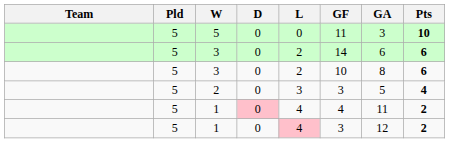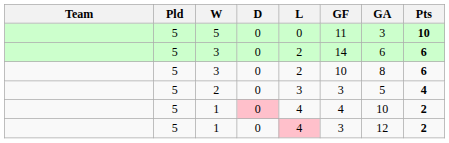(382, 109) 11 -> (382, 109) 10
